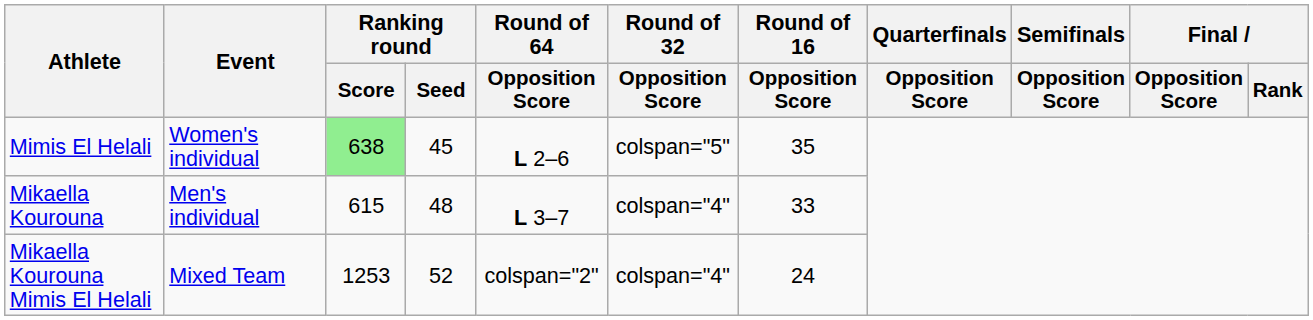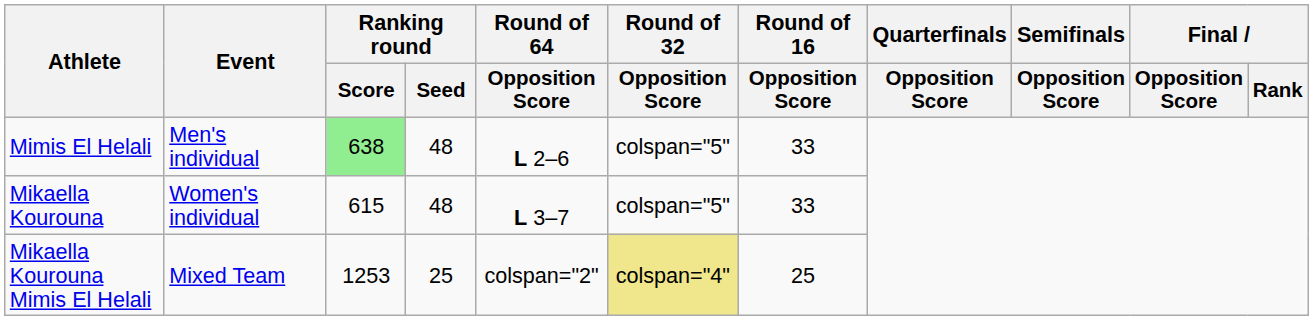(214, 147) Women's individual -> (214, 147) Men's individual
(441, 147) 45 -> (441, 147) 48
(803, 147) 35 -> (803, 147) 33
(214, 205) Men's individual -> (214, 205) Women's individual
(673, 205) colspan="4" -> (673, 205) colspan="5"
(441, 275) 52 -> (441, 275) 25
(673, 275) no background -> (673, 275) khaki background
(803, 275) 24 -> (803, 275) 25
